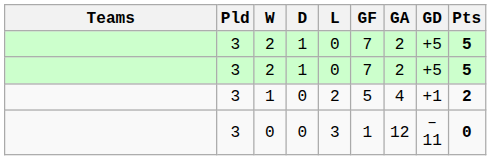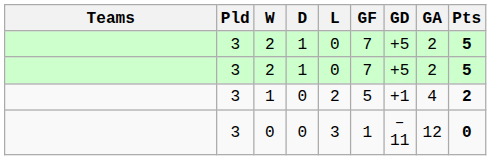columns swapped: (400, 18) <-> (432, 18)
